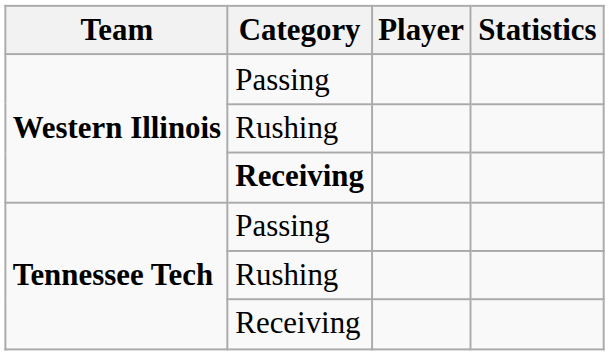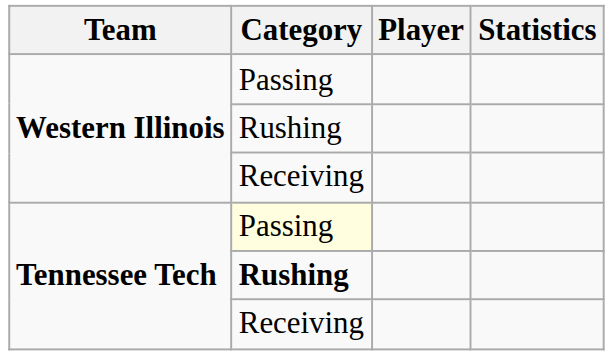(300, 176) bold -> (301, 176) normal
(283, 225) no background -> (286, 225) lightyellow background
(287, 274) normal -> (294, 274) bold
